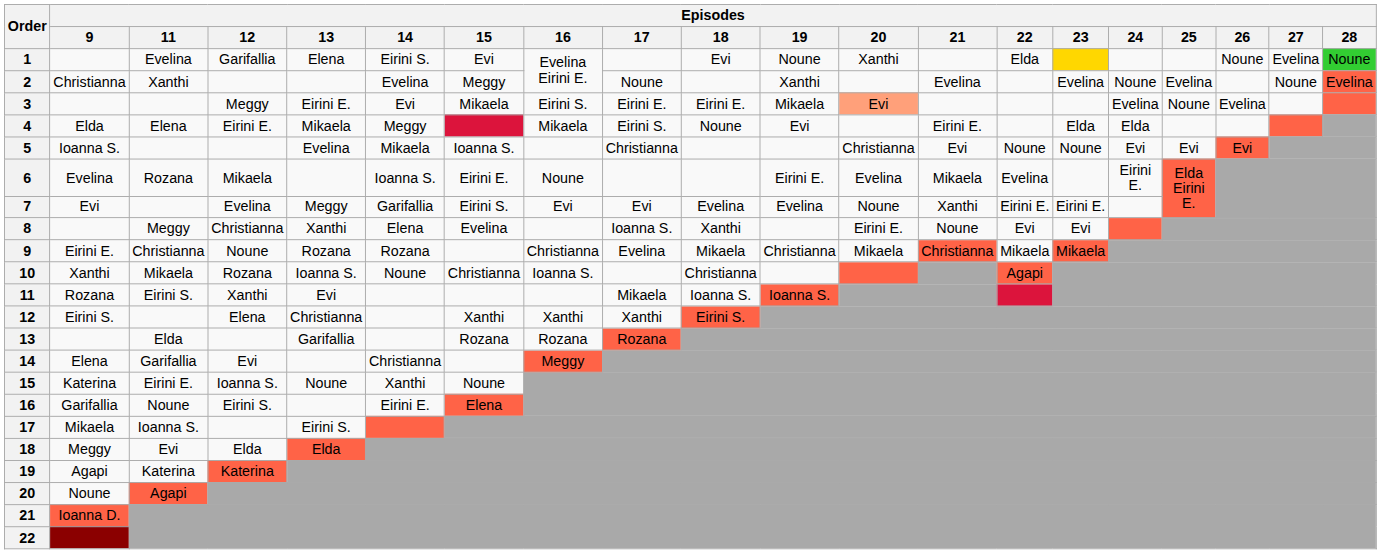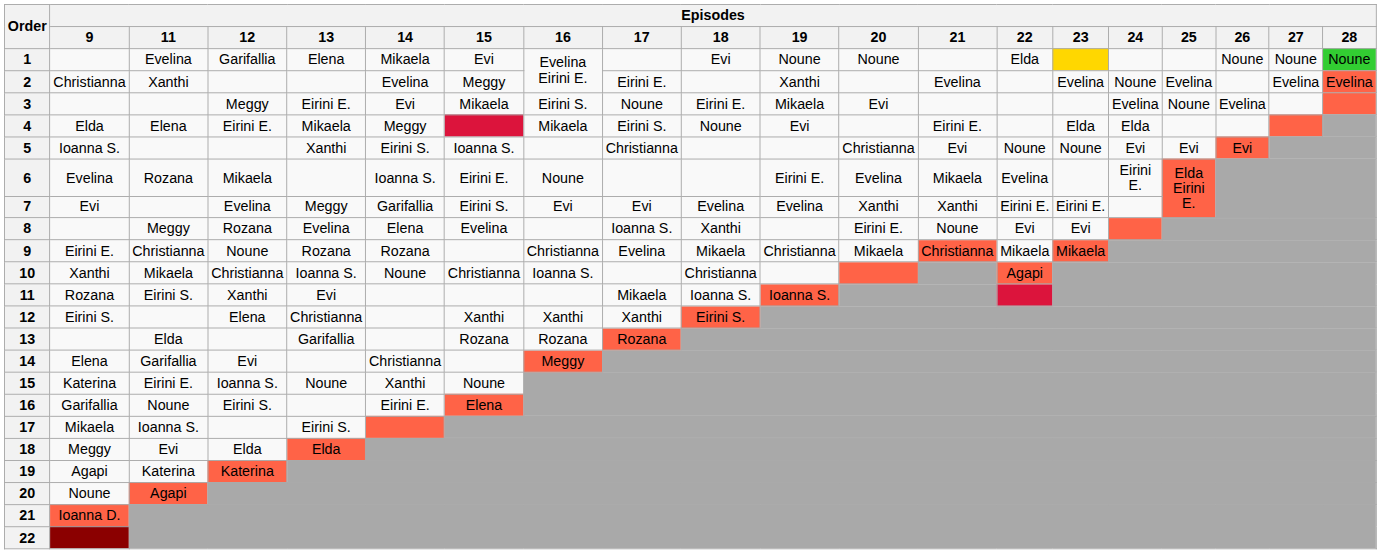(405, 59) Eirini S. -> (405, 59) Mikaela
(878, 59) Xanthi -> (878, 59) Noune
(1296, 59) Evelina -> (1296, 59) Noune
(642, 81) Noune -> (642, 81) Eirini E.
(1296, 81) Noune -> (1296, 81) Evelina
(642, 103) Eirini E. -> (642, 103) Noune
(878, 103) lightsalmon background -> (878, 103) no background
(326, 147) Evelina -> (326, 147) Xanthi
(405, 147) Mikaela -> (405, 147) Eirini S.
(878, 207) Noune -> (878, 207) Xanthi
(247, 229) Christianna -> (247, 229) Rozana
(326, 229) Xanthi -> (326, 229) Evelina
(247, 273) Rozana -> (247, 273) Christianna
